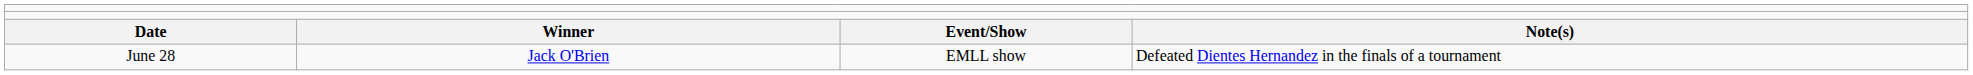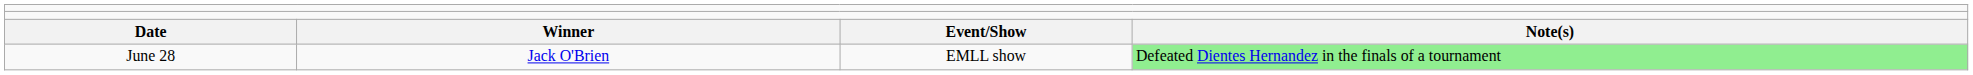(1318, 56) no background -> (1318, 56) lightgreen background
